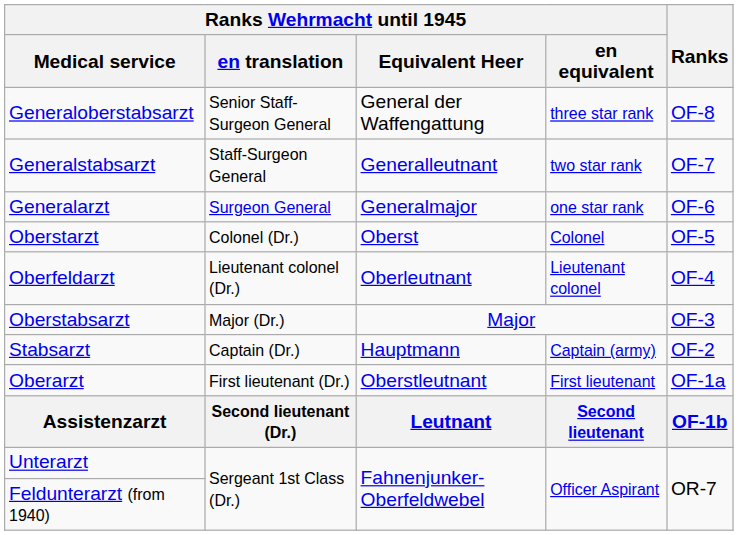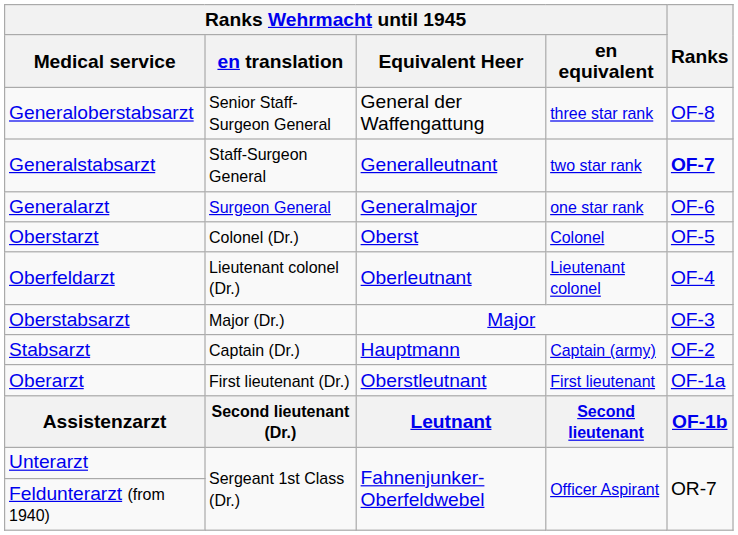(693, 165) normal -> (693, 165) bold
